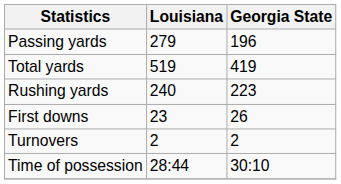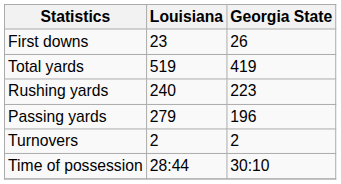rows swapped: (48, 116) <-> (57, 41)
